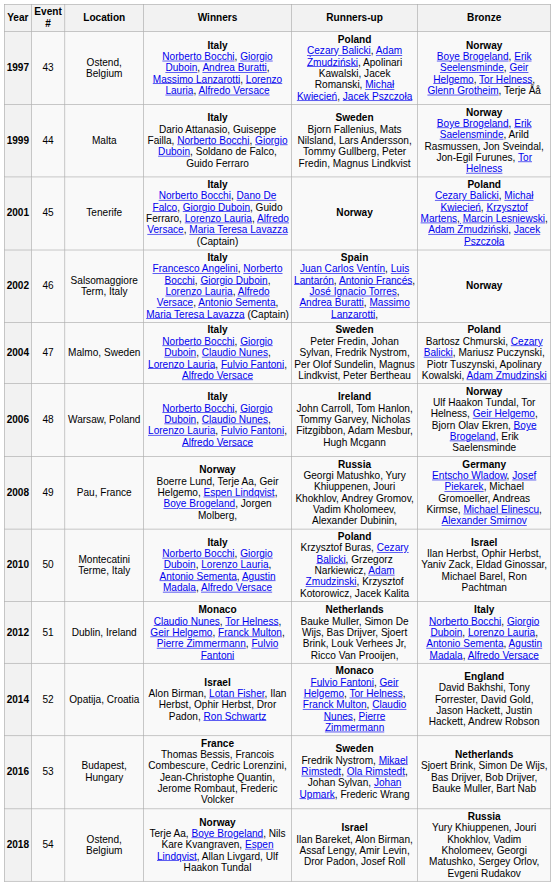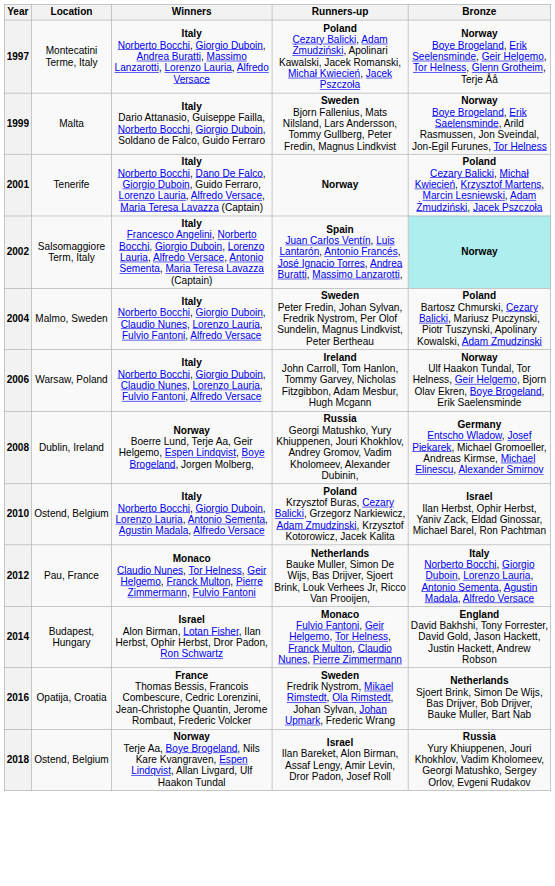- column: (48, 18)
(104, 68) Ostend, Belgium -> (71, 56) Montecatini Terme, Italy
(484, 286) no background -> (479, 252) paleturquoise background
(104, 492) Pau, France -> (71, 447) Dublin, Ireland
(104, 565) Montecatini Terme, Italy -> (71, 514) Ostend, Belgium
(104, 632) Dublin, Ireland -> (71, 575) Pau, France
(104, 699) Opatija, Croatia -> (71, 637) Budapest, Hungary
(104, 772) Budapest, Hungary -> (71, 698) Opatija, Croatia
